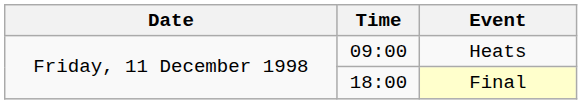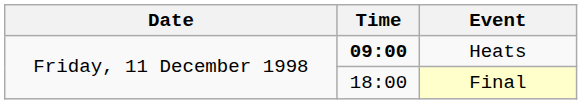(379, 51) normal -> (379, 51) bold
